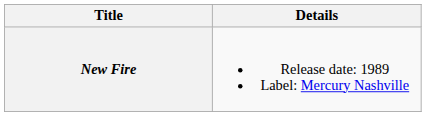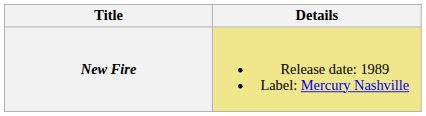(317, 77) no background -> (317, 77) khaki background
